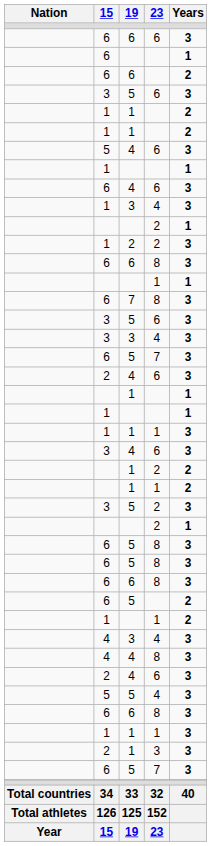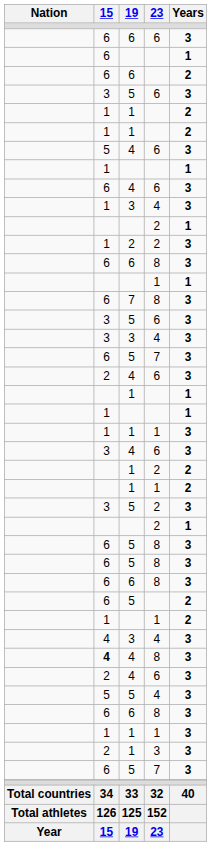(106, 657) normal -> (106, 657) bold
